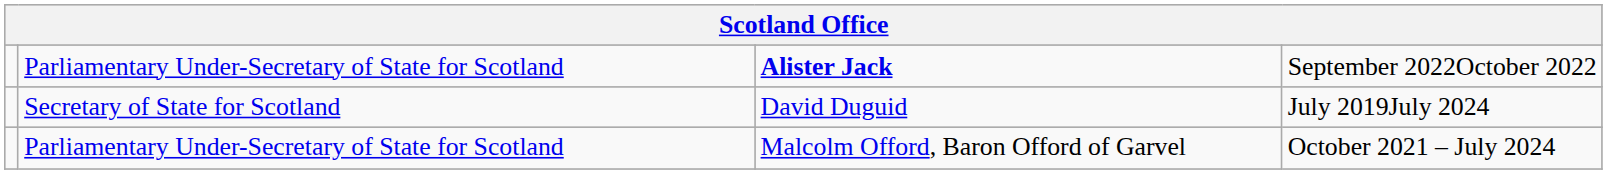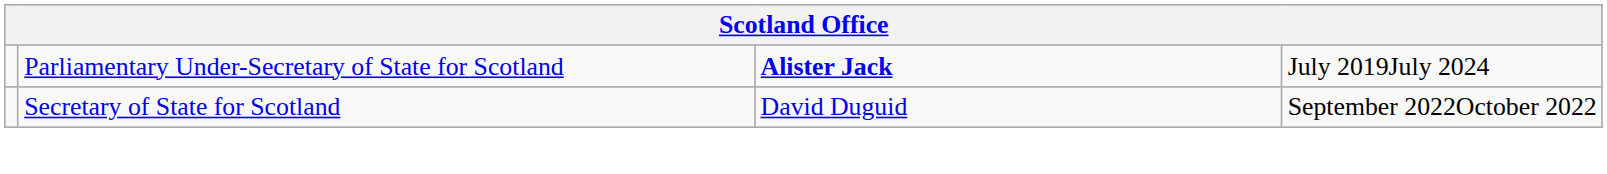(1442, 65) September 2022October 2022 -> (1389, 65) July 2019July 2024
(1389, 106) July 2019July 2024 -> (1442, 106) September 2022October 2022
- row: (973, 147)
